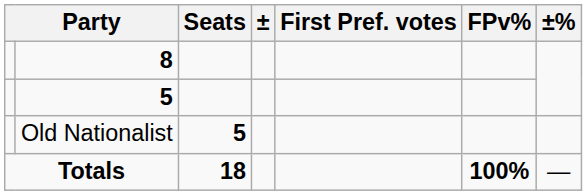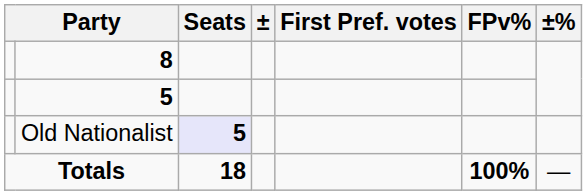(239, 134) no background -> (239, 134) lavender background
